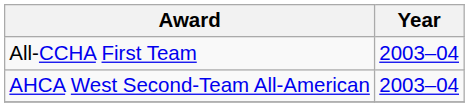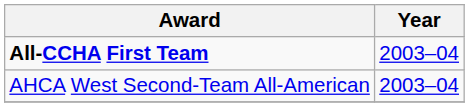(103, 53) normal -> (109, 53) bold
